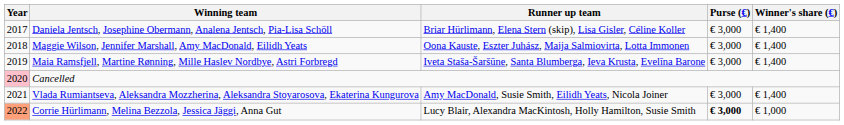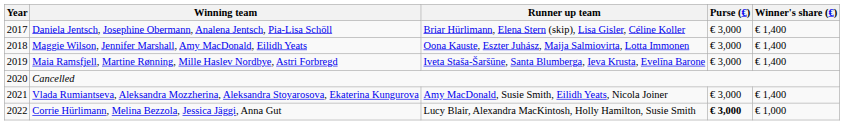(17, 78) pink background -> (17, 78) no background
(17, 111) lightsalmon background -> (17, 111) no background
